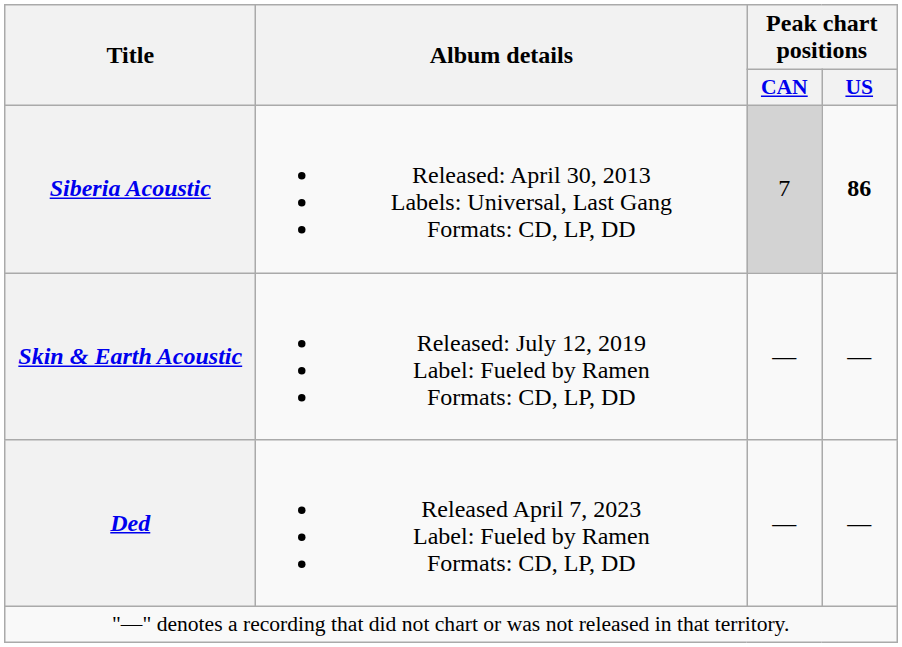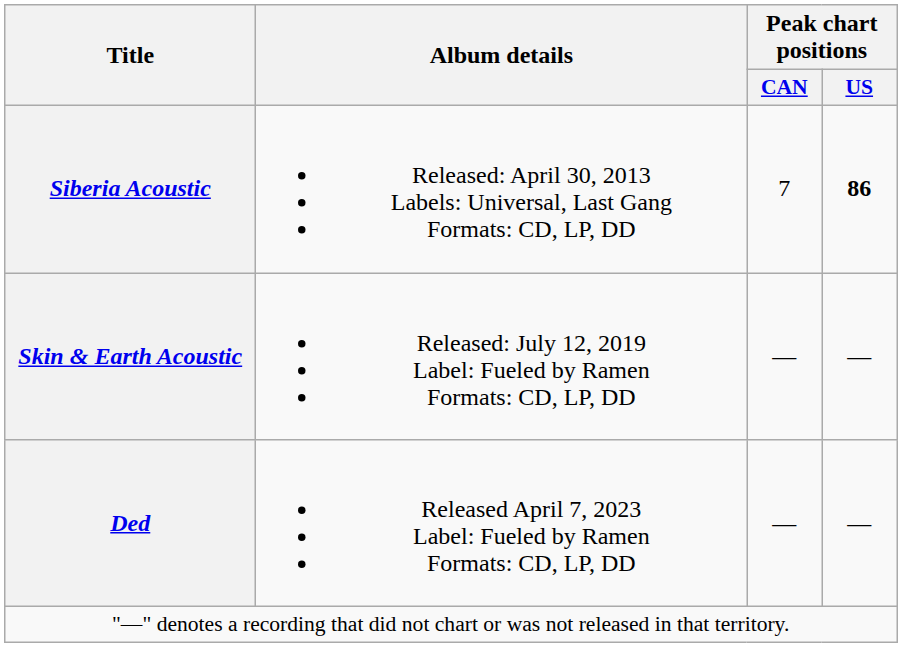(784, 188) lightgrey background -> (784, 188) no background
